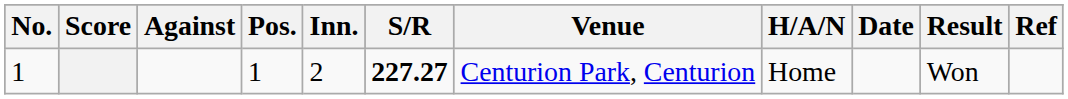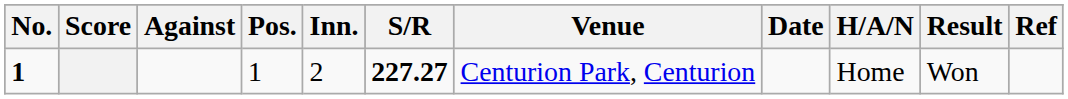columns swapped: (807, 26) <-> (886, 26)
(18, 70) normal -> (18, 70) bold
